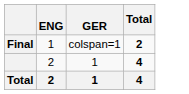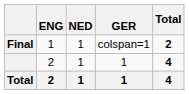+ column: (81, 26)
